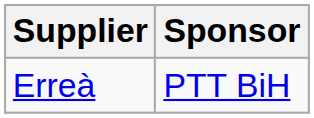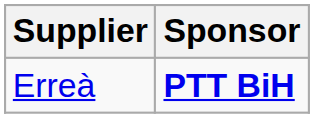(227, 84) normal -> (229, 84) bold
